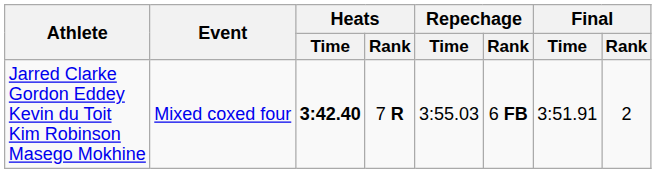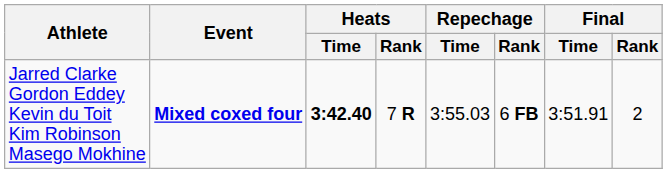(223, 115) normal -> (228, 115) bold
